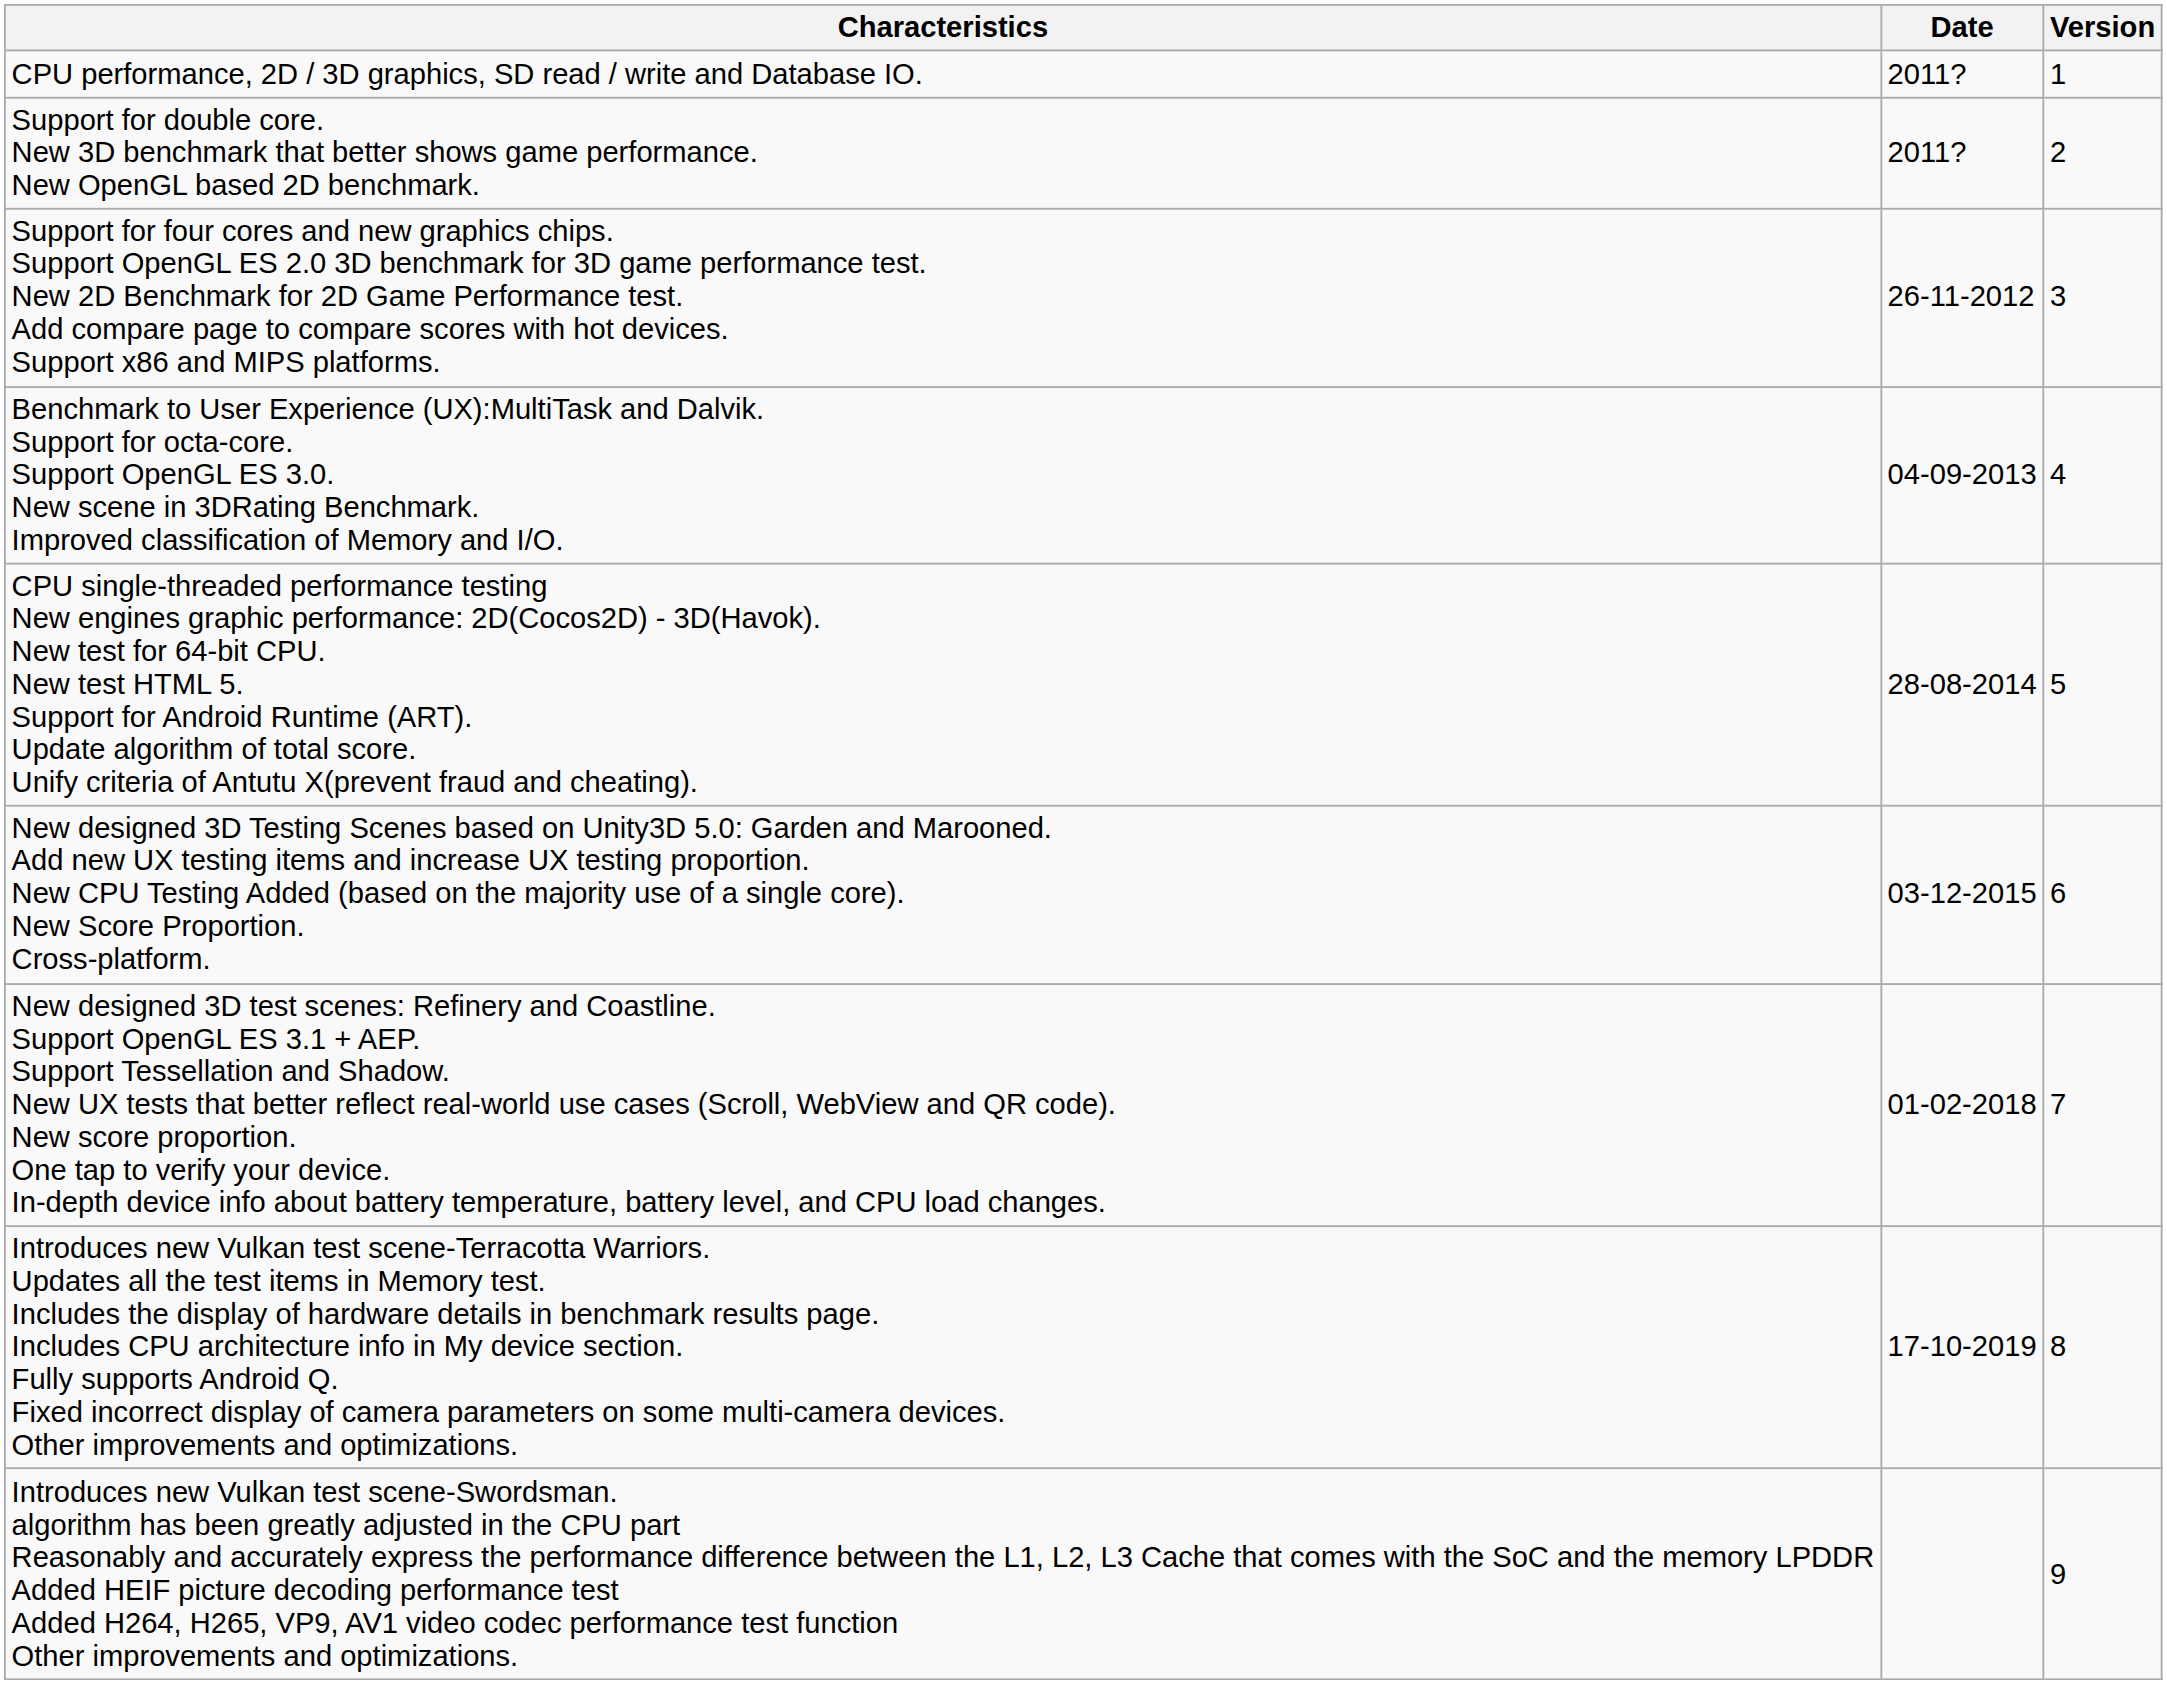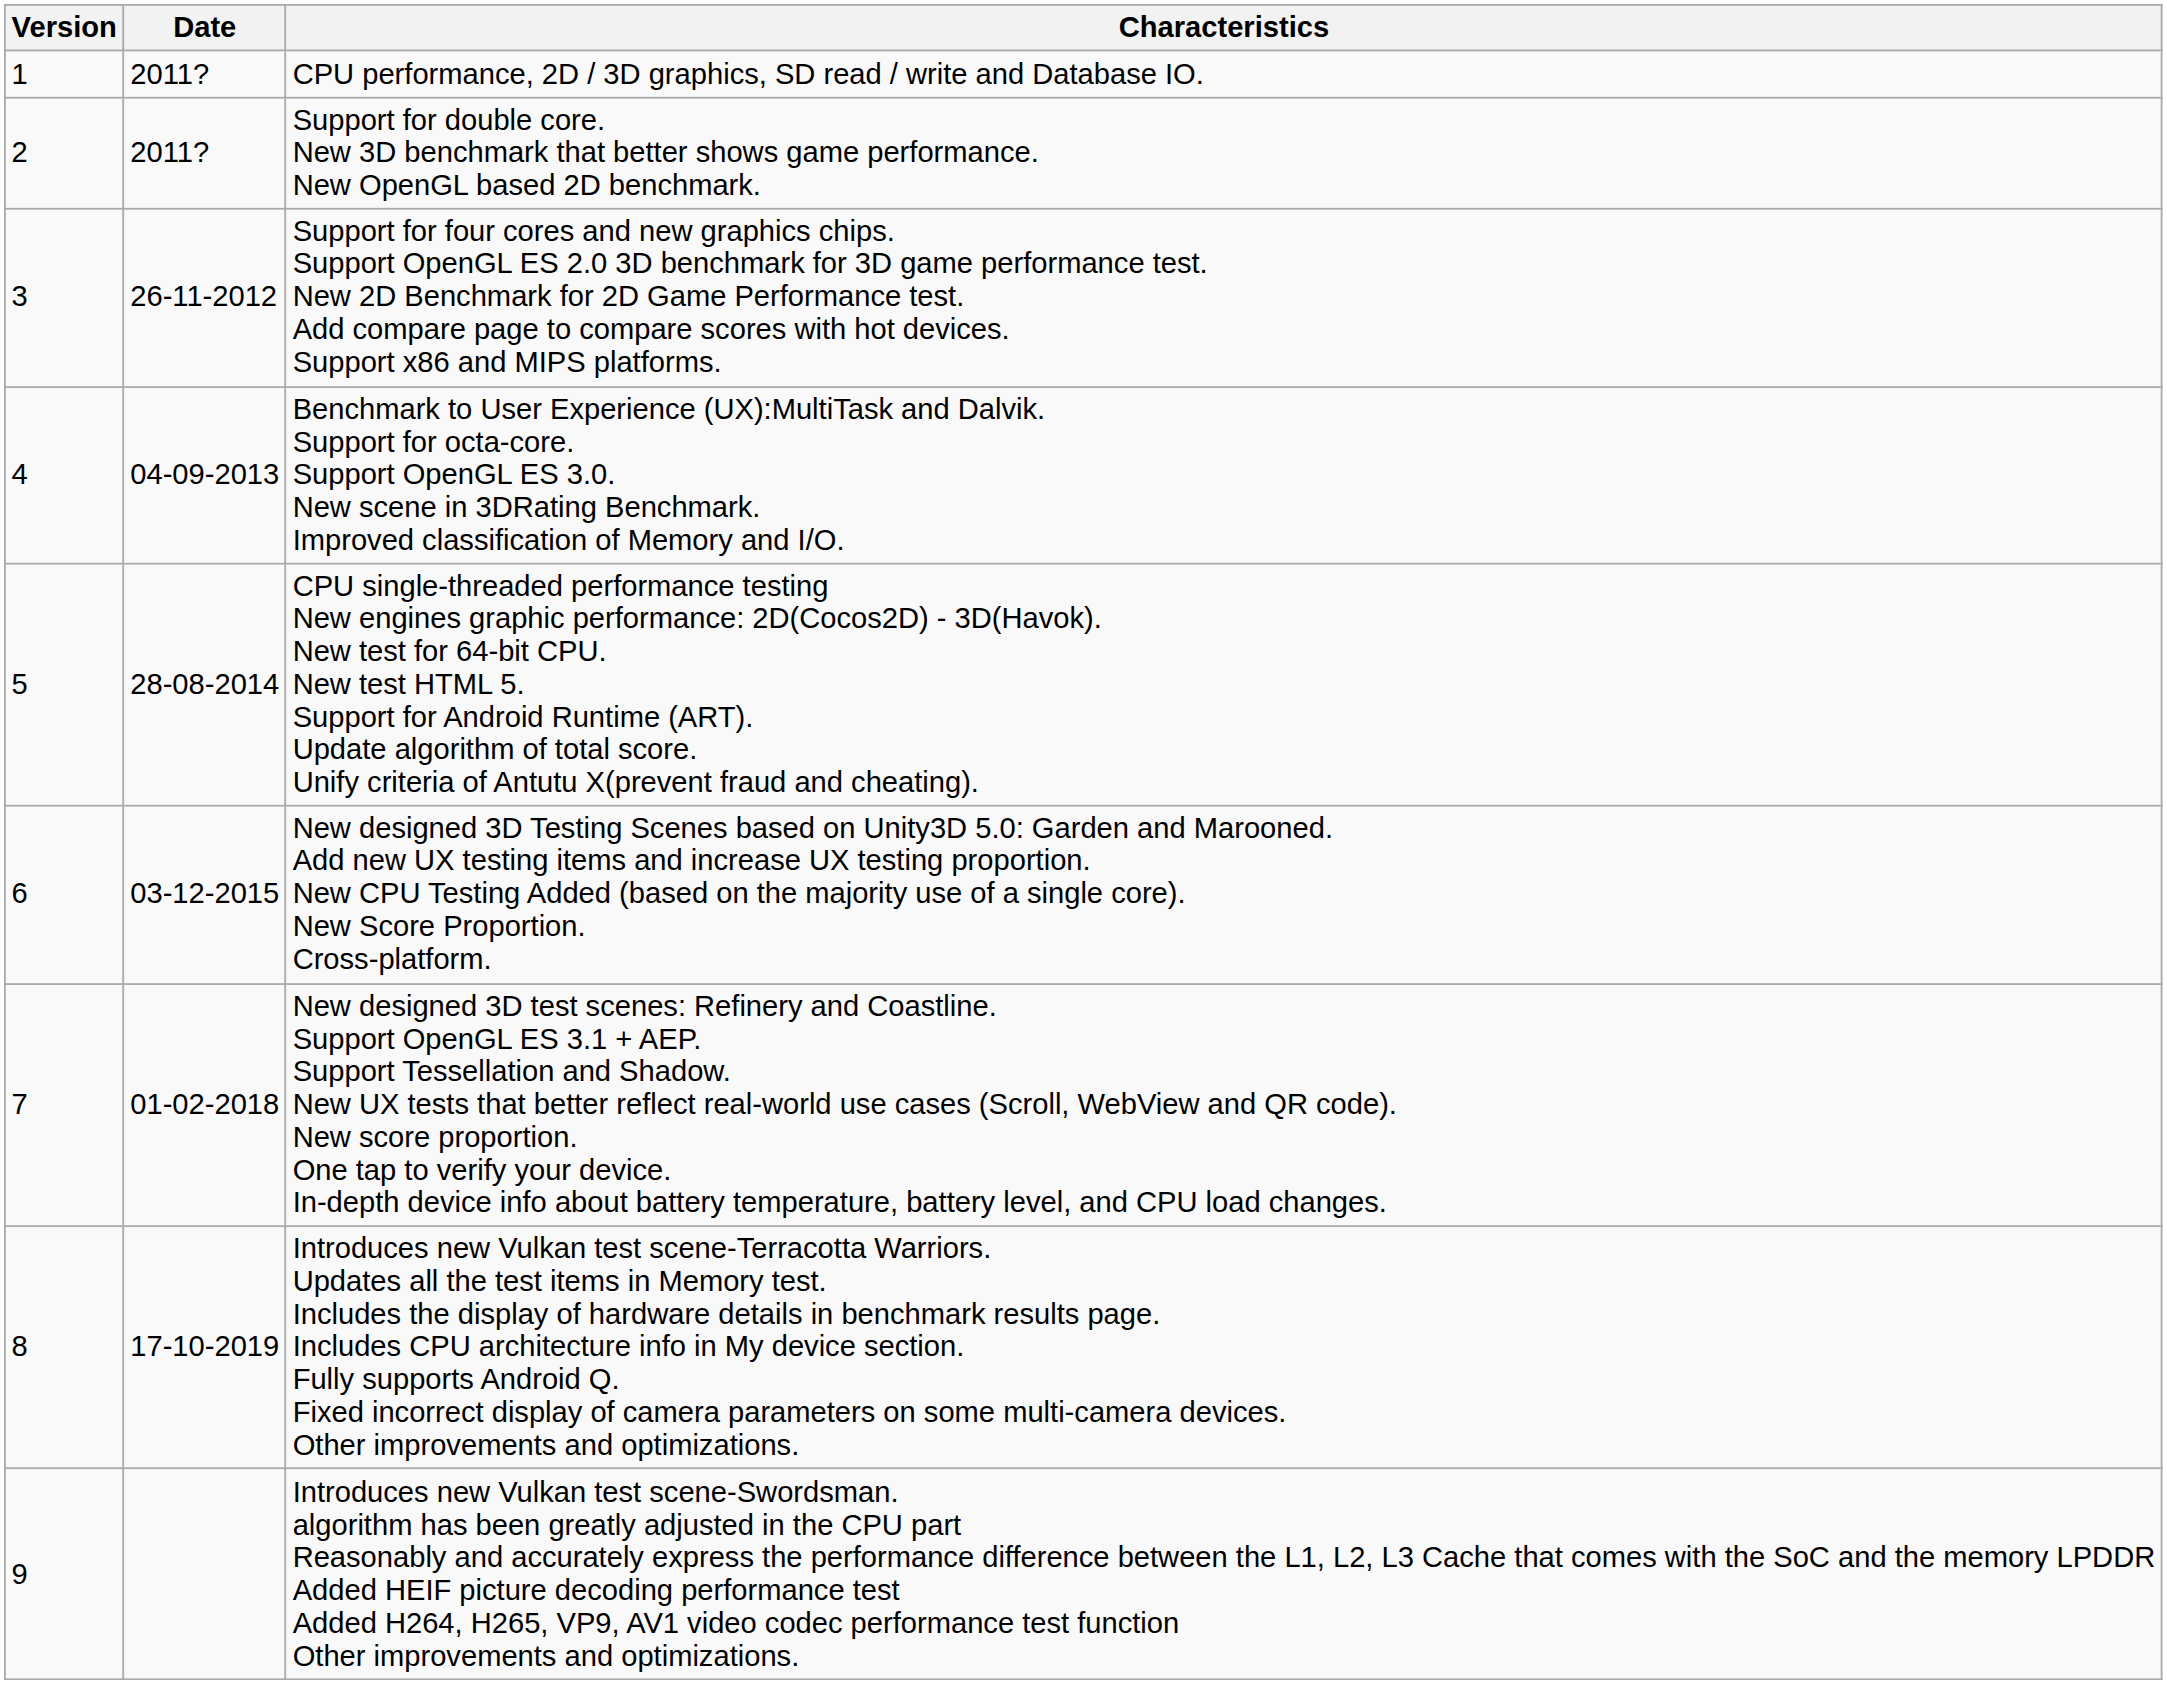columns swapped: (2103, 27) <-> (943, 27)
